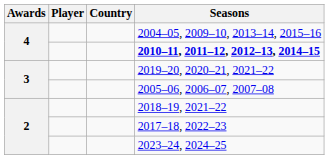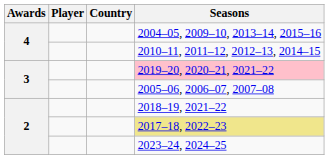(229, 51) bold -> (229, 51) normal
(206, 70) no background -> (206, 70) pink background
(182, 126) no background -> (182, 126) khaki background
